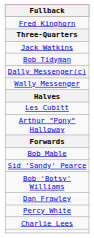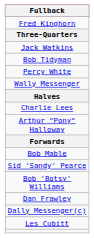(47, 72) Dally Messenger(c) -> (47, 72) Percy White
(47, 108) Les Cubitt -> (47, 108) Charlie Lees
(47, 211) Percy White -> (47, 211) Dally Messenger(c)
(47, 223) Charlie Lees -> (47, 223) Les Cubitt
